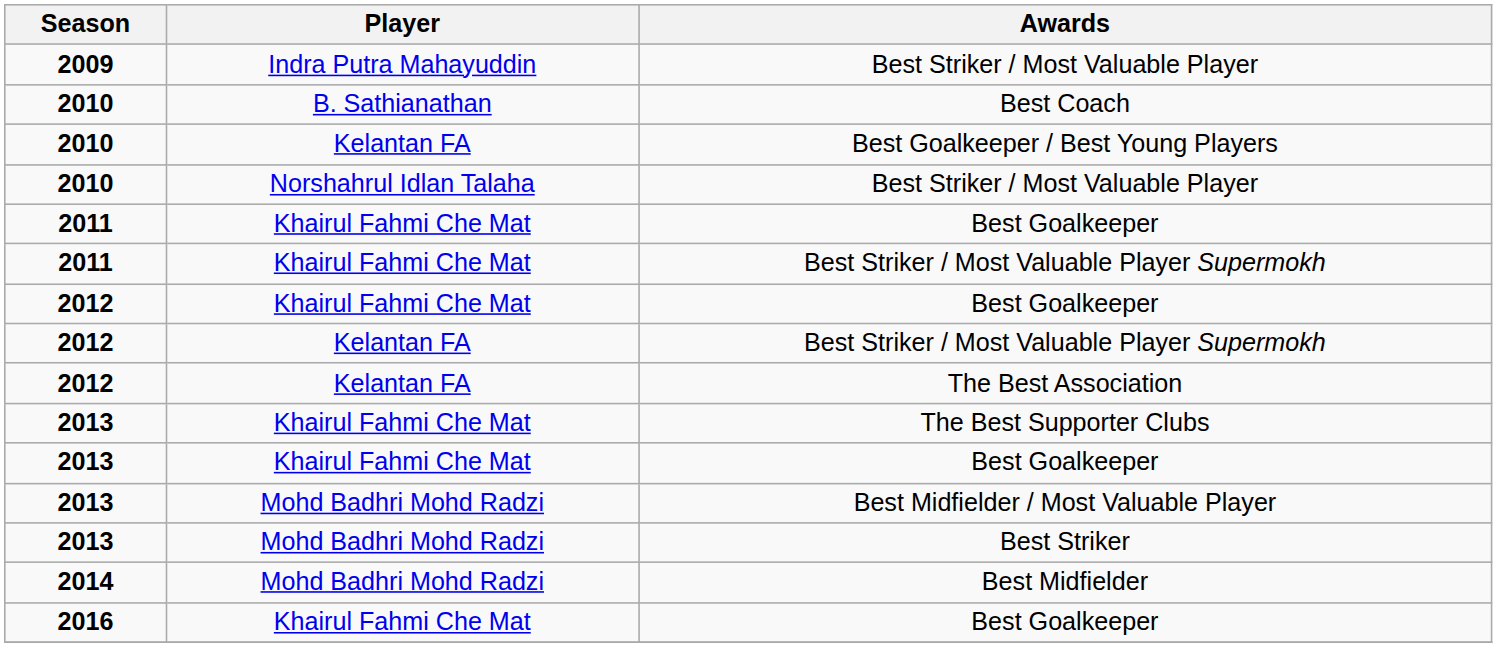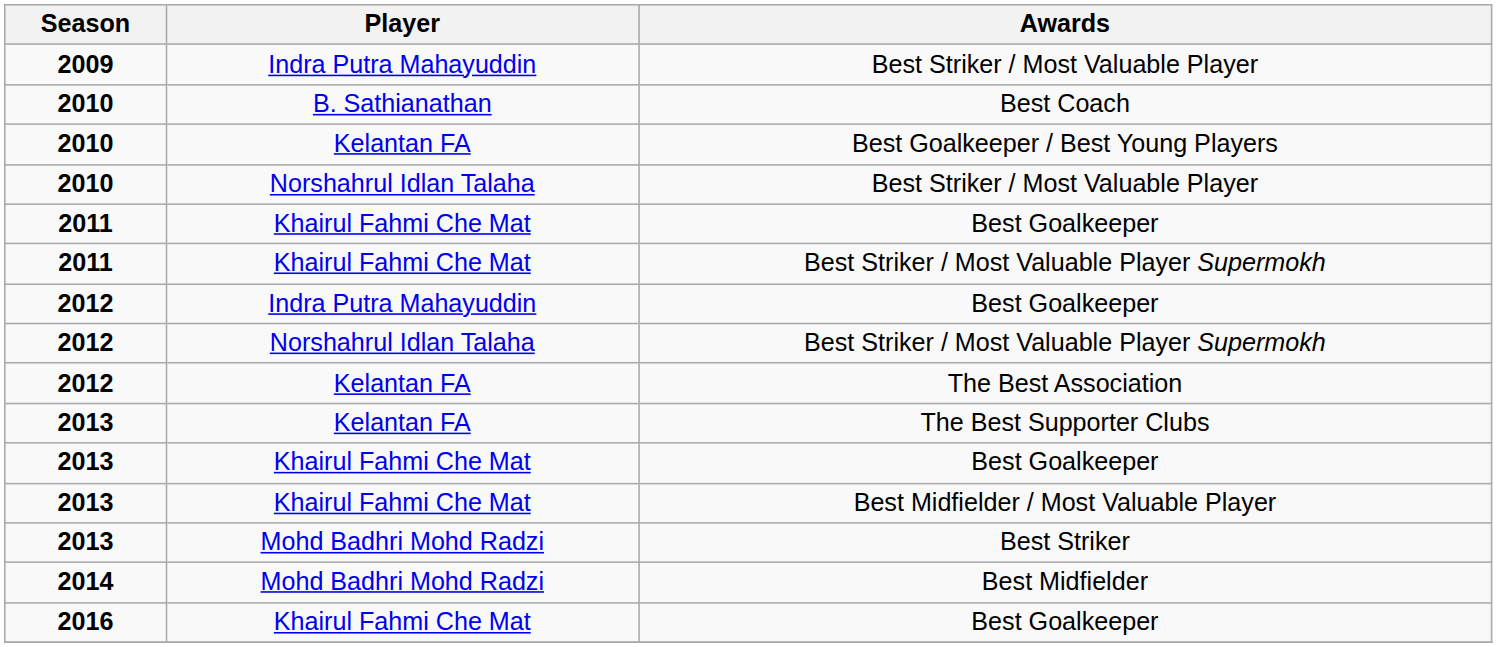(402, 303) Khairul Fahmi Che Mat -> (402, 303) Indra Putra Mahayuddin
(402, 343) Kelantan FA -> (402, 343) Norshahrul Idlan Talaha
(402, 422) Khairul Fahmi Che Mat -> (402, 422) Kelantan FA
(402, 502) Mohd Badhri Mohd Radzi -> (402, 502) Khairul Fahmi Che Mat
